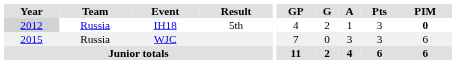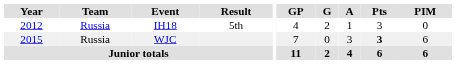(31, 25) lightgrey background -> (31, 25) no background
(425, 25) bold -> (425, 25) normal
(380, 39) normal -> (380, 39) bold
